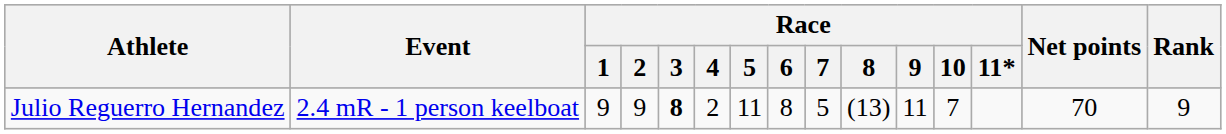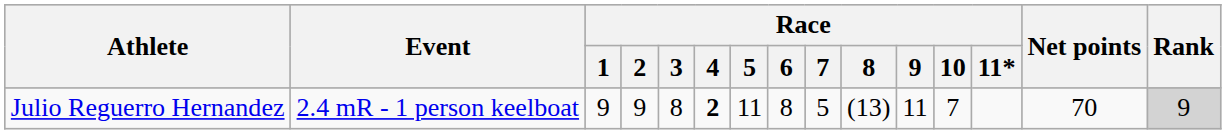(676, 107) bold -> (676, 107) normal
(713, 107) normal -> (713, 107) bold
(1184, 107) no background -> (1184, 107) lightgrey background
